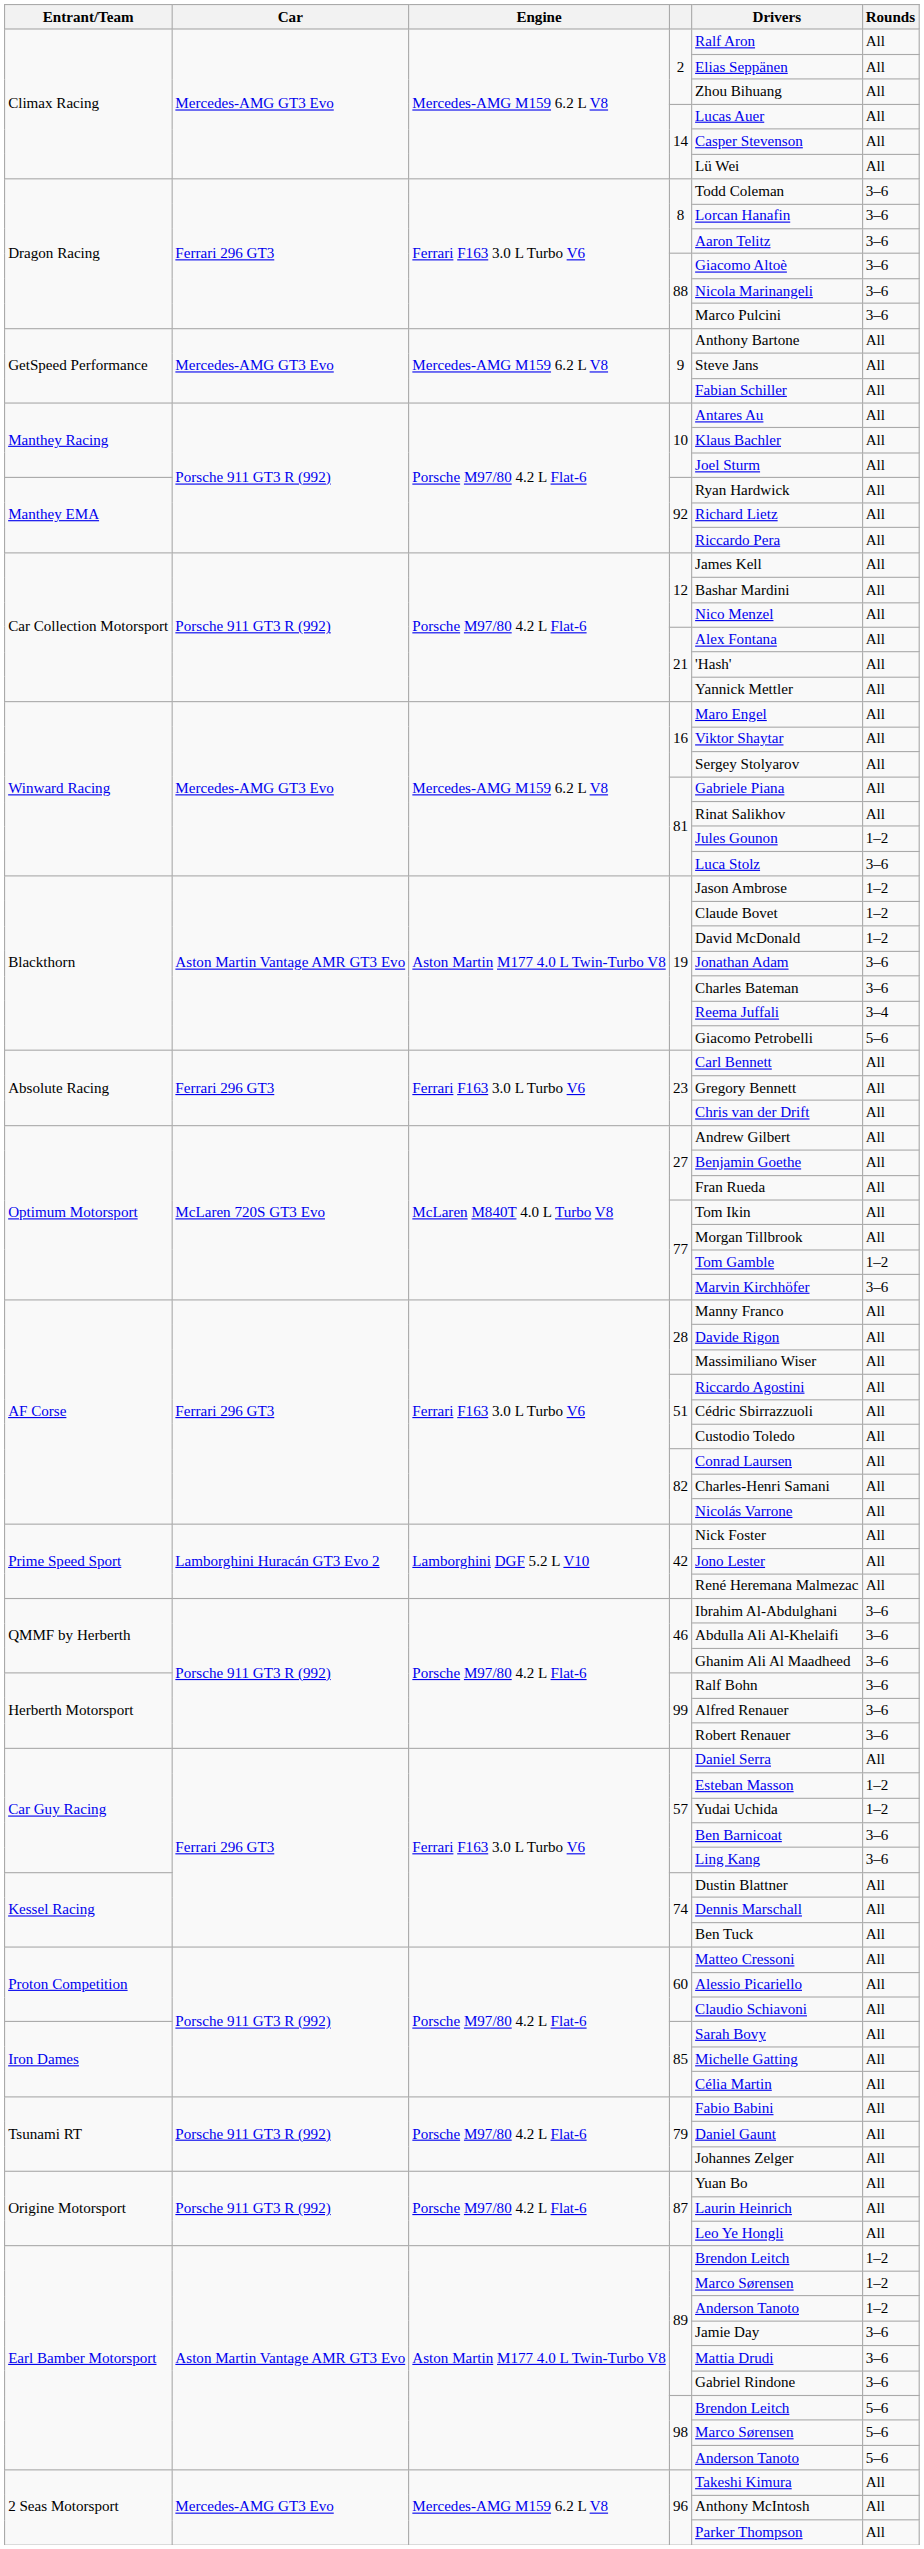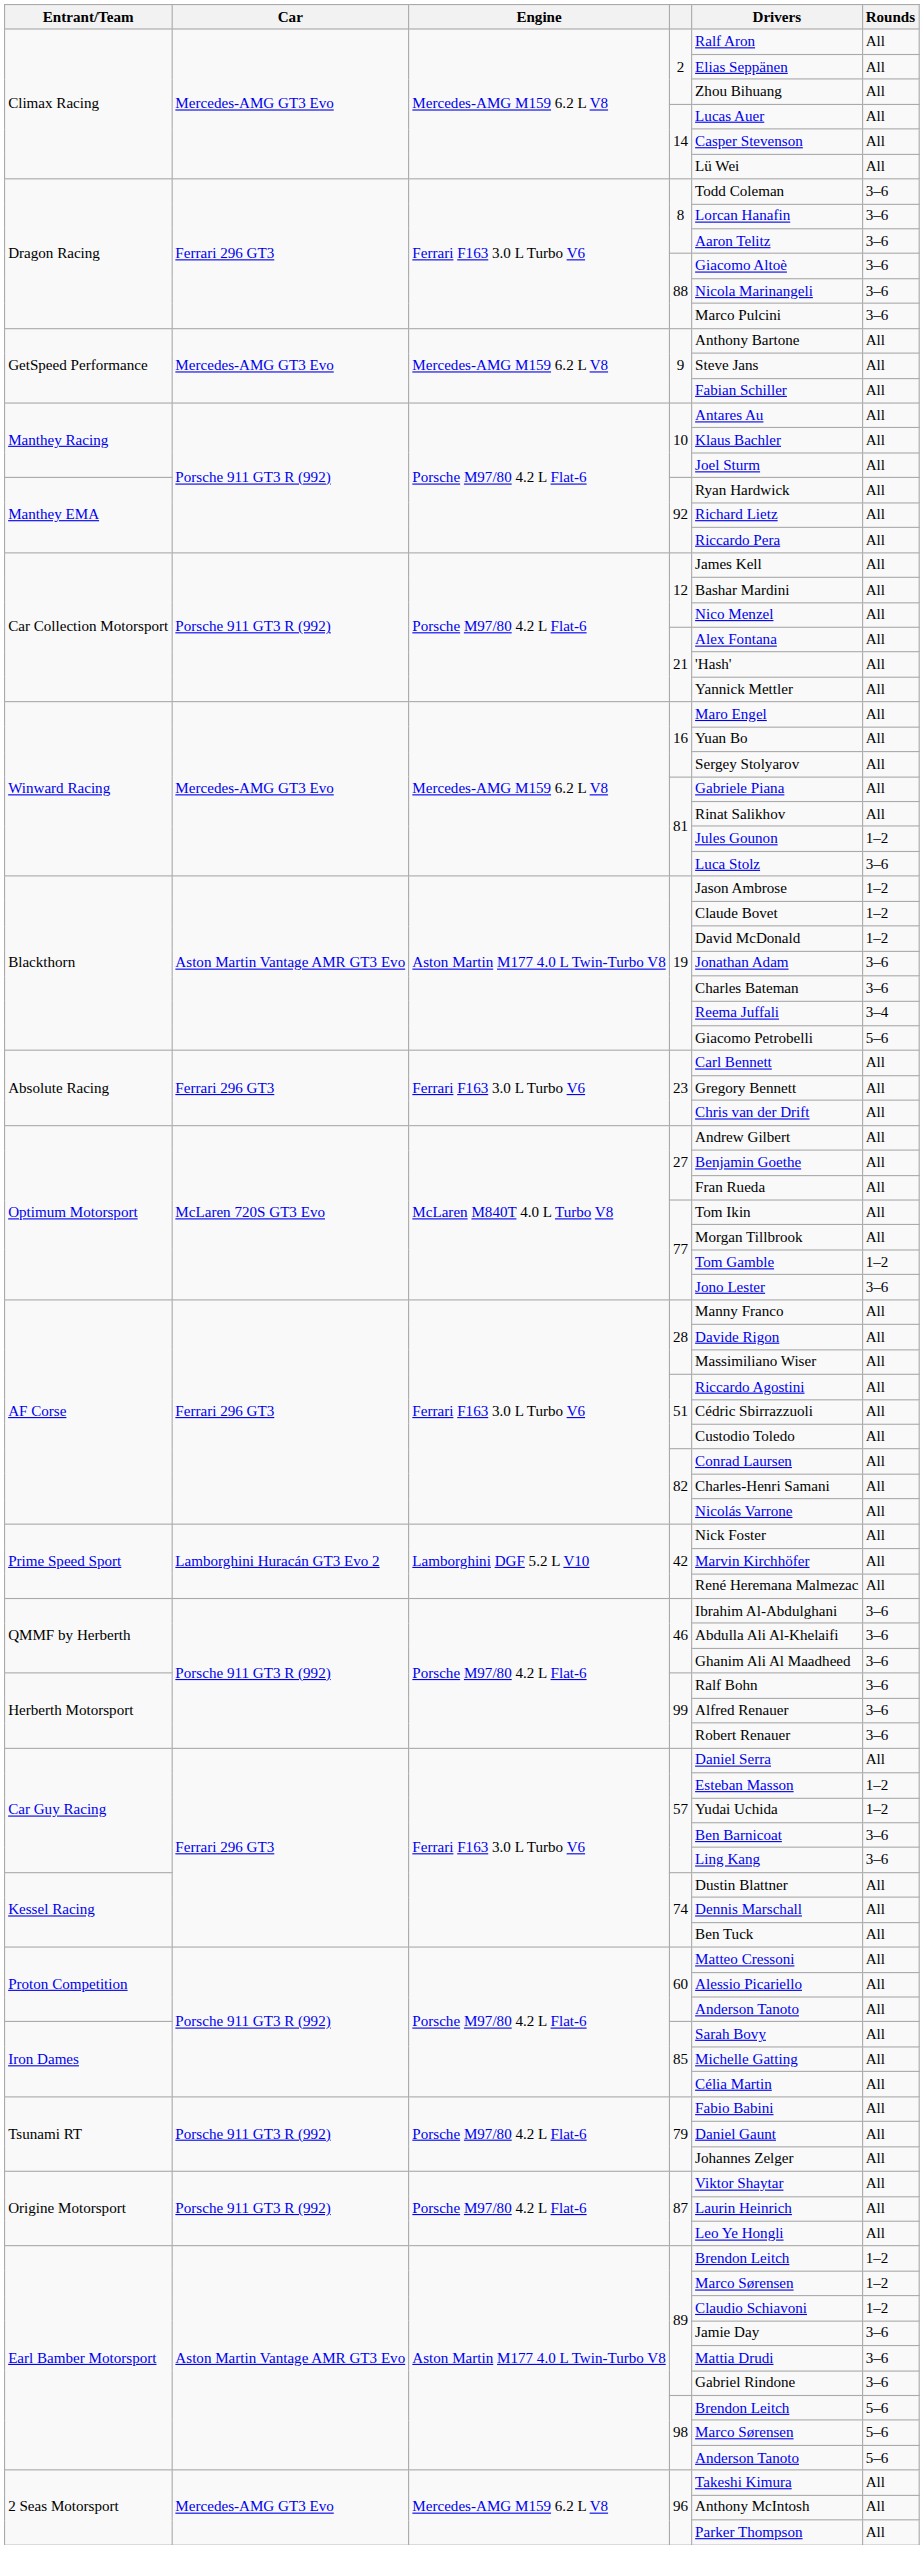(739, 738) Viktor Shaytar -> (721, 738) Yuan Bo
(752, 1286) Marvin Kirchhöfer -> (730, 1286) Jono Lester
(730, 1560) Jono Lester -> (752, 1560) Marvin Kirchhöfer
(751, 2008) Claudio Schiavoni -> (747, 2008) Anderson Tanoto
(721, 2183) Yuan Bo -> (739, 2183) Viktor Shaytar
(747, 2307) Anderson Tanoto -> (751, 2307) Claudio Schiavoni
